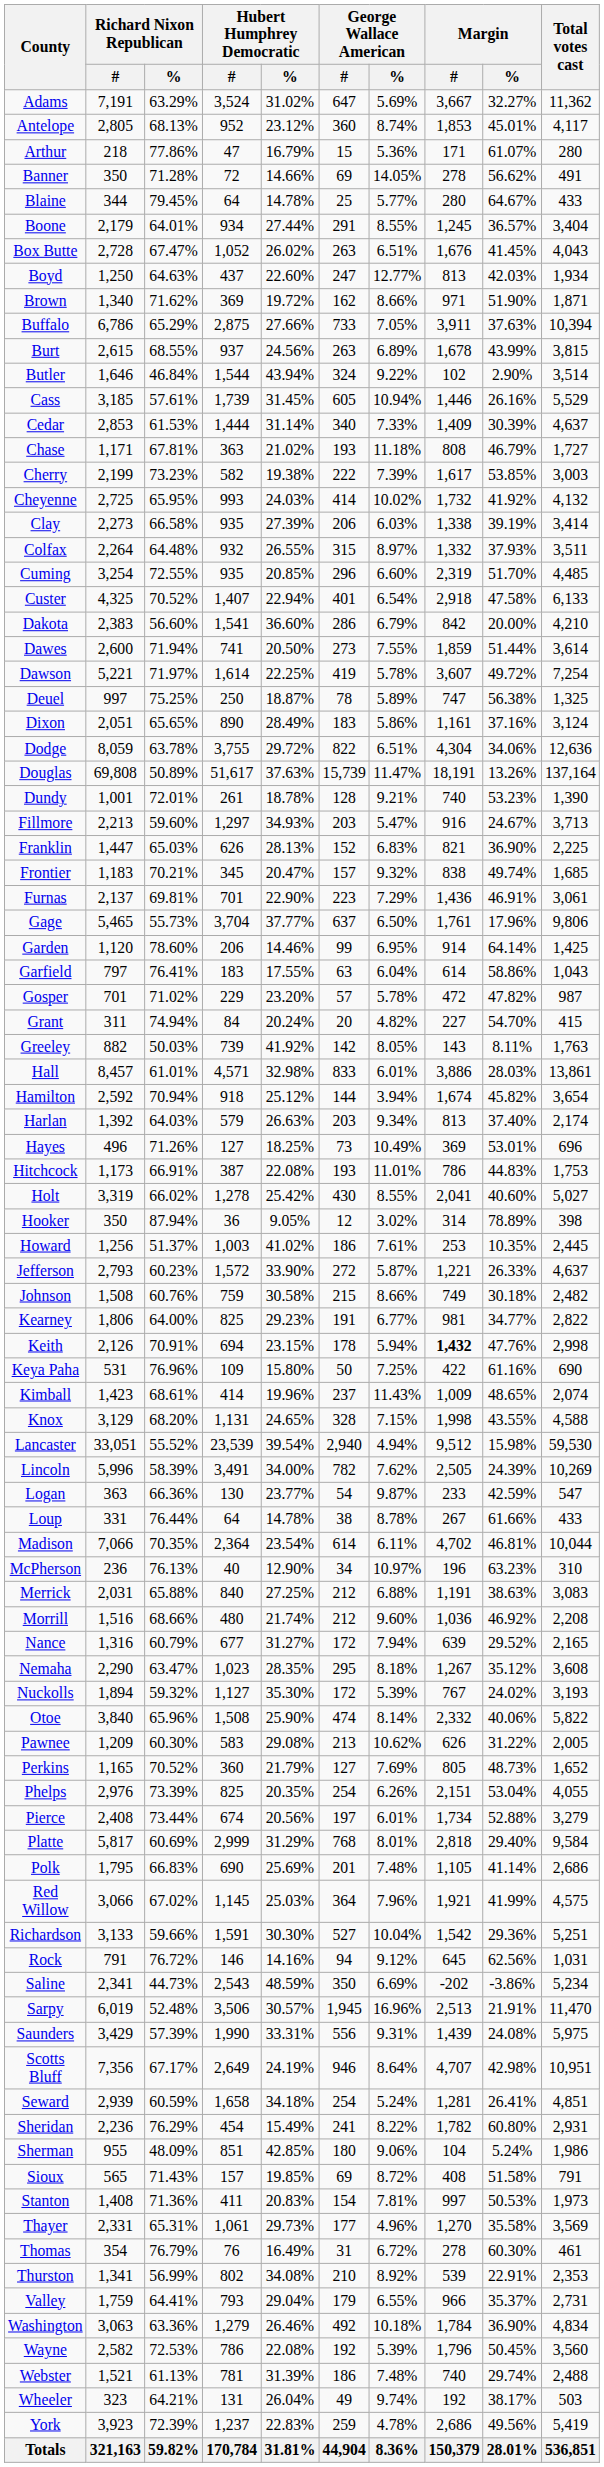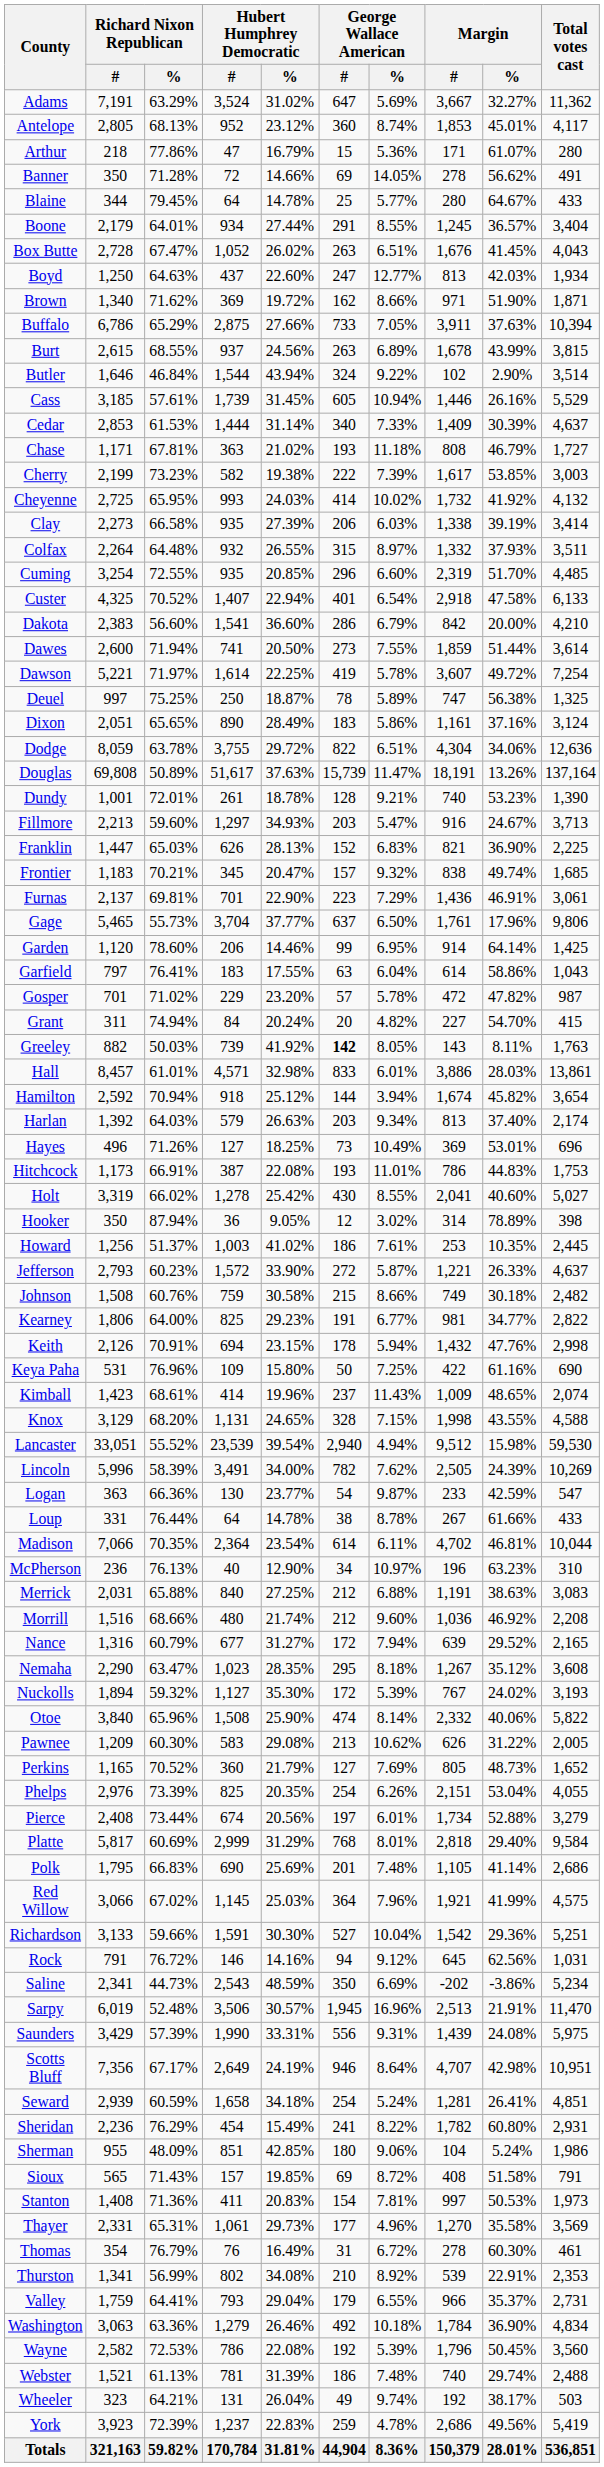(344, 1046) normal -> (344, 1046) bold
(454, 1345) bold -> (454, 1345) normal
